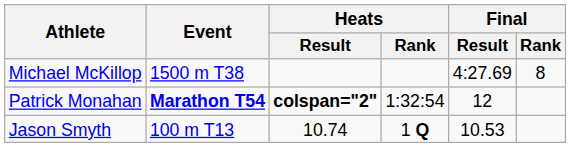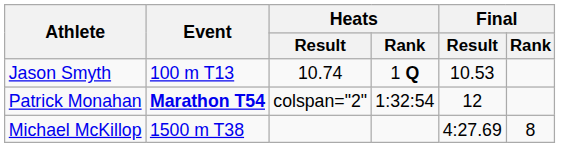rows swapped: (75, 73) <-> (60, 129)
(325, 101) bold -> (320, 101) normal
